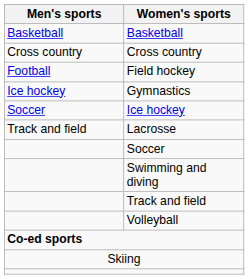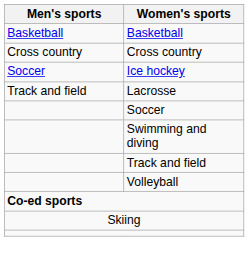- row: (161, 71)
- row: (159, 91)
